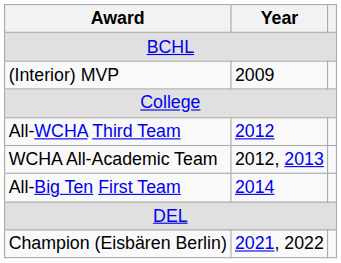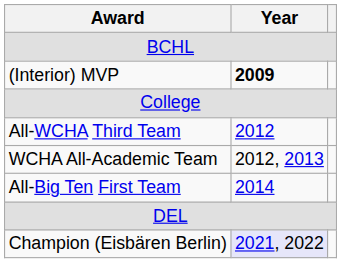(255, 74) normal -> (255, 74) bold
(279, 243) no background -> (279, 243) lavender background
